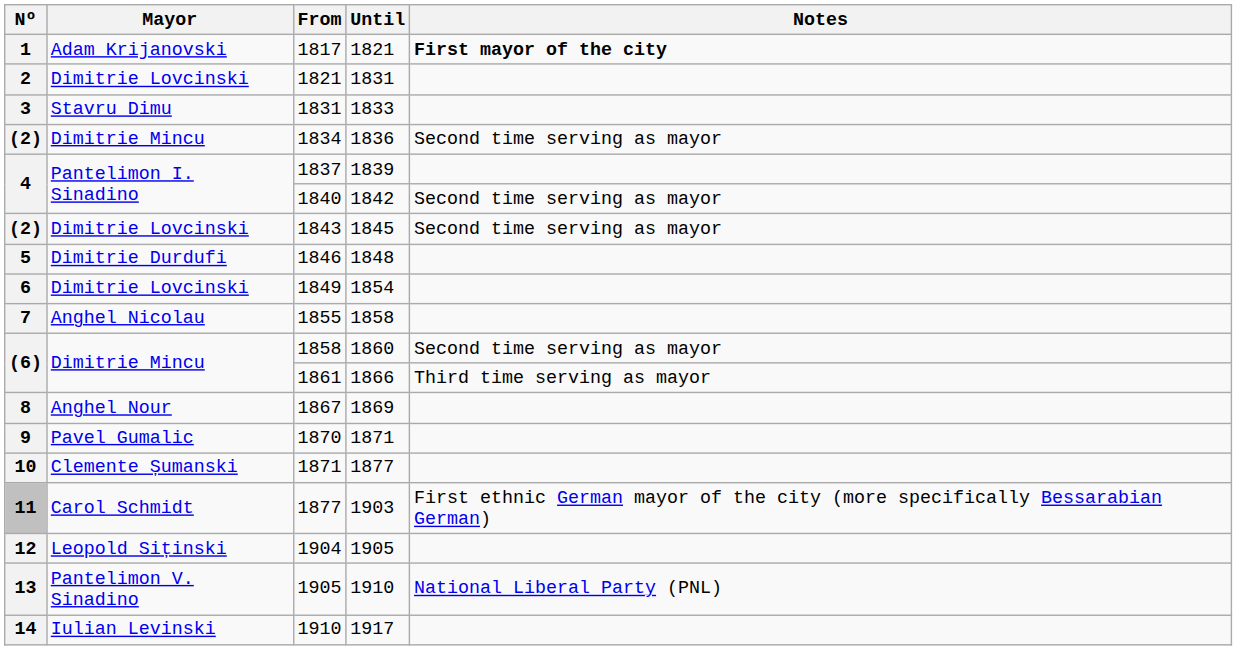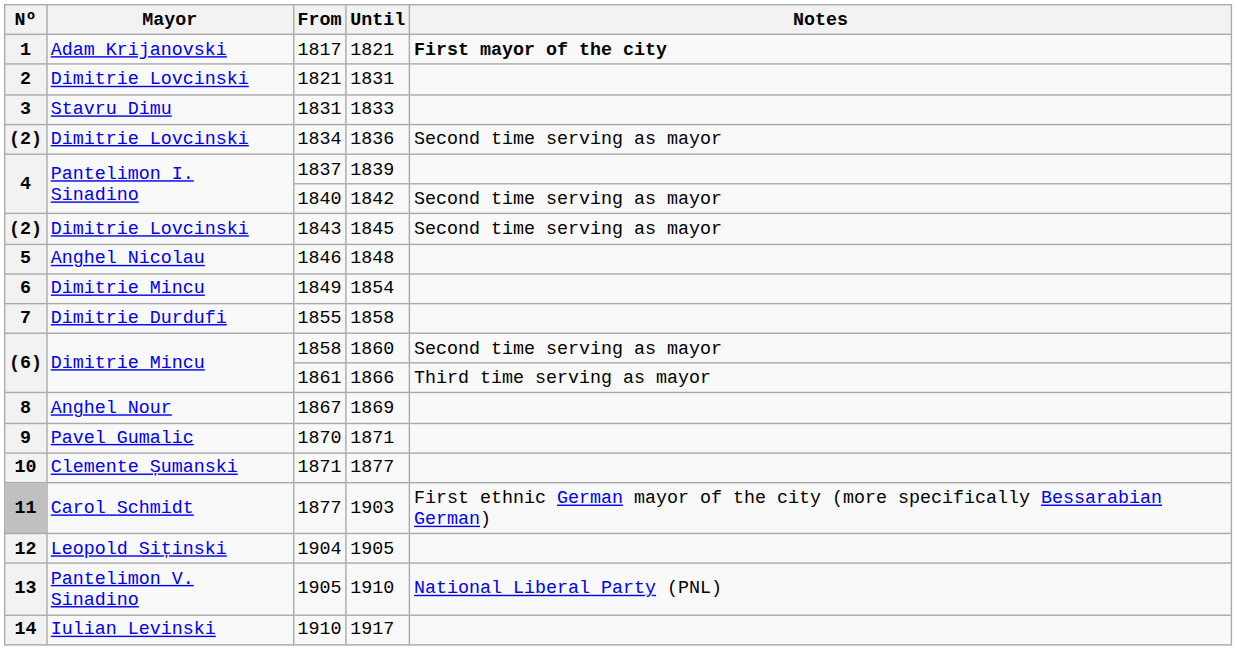(128, 139) Dimitrie Mincu -> (150, 139) Dimitrie Lovcinski
(139, 259) Dimitrie Durdufi -> (128, 259) Anghel Nicolau
(150, 289) Dimitrie Lovcinski -> (128, 289) Dimitrie Mincu
(128, 318) Anghel Nicolau -> (139, 318) Dimitrie Durdufi
